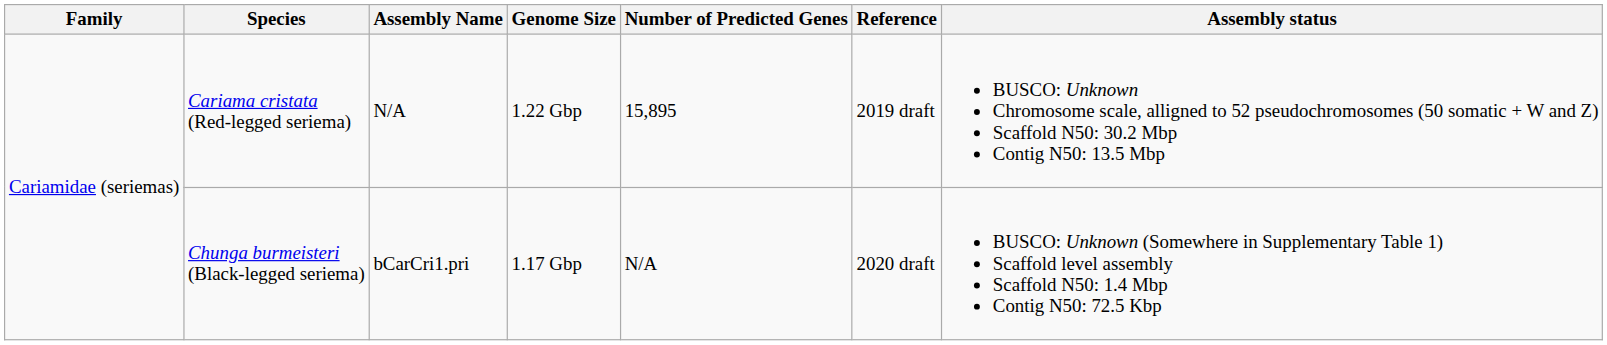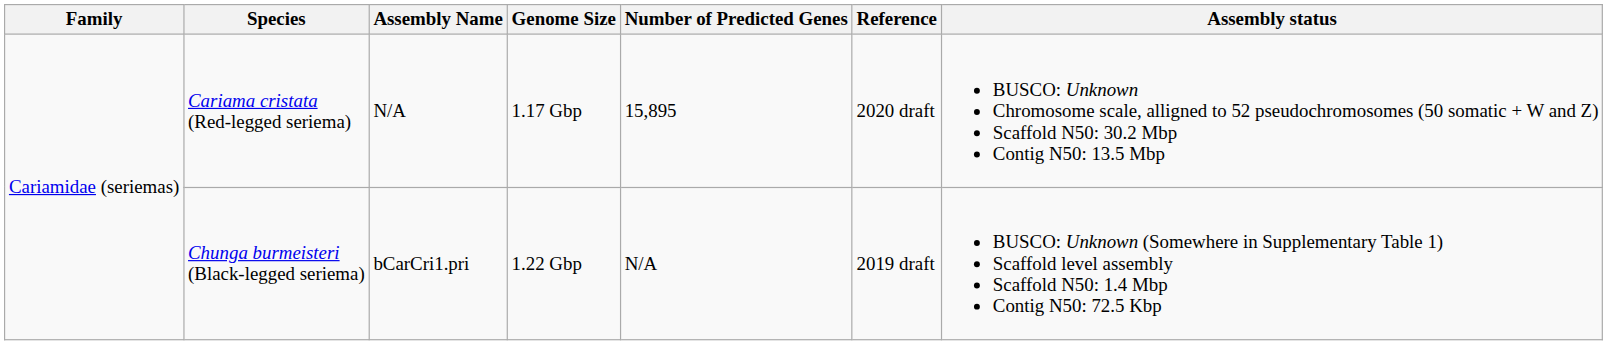(547, 110) 1.22 Gbp -> (547, 110) 1.17 Gbp
(896, 110) 2019 draft -> (896, 110) 2020 draft
(547, 263) 1.17 Gbp -> (547, 263) 1.22 Gbp
(896, 263) 2020 draft -> (896, 263) 2019 draft
